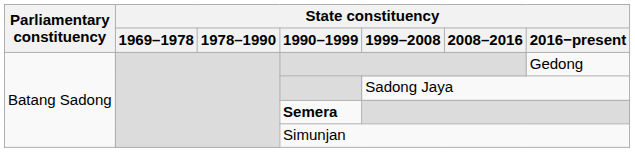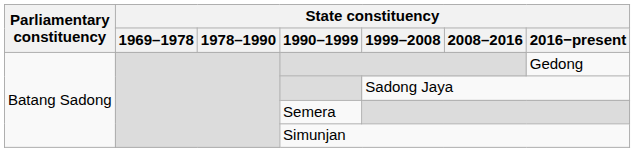(310, 111) bold -> (309, 111) normal
